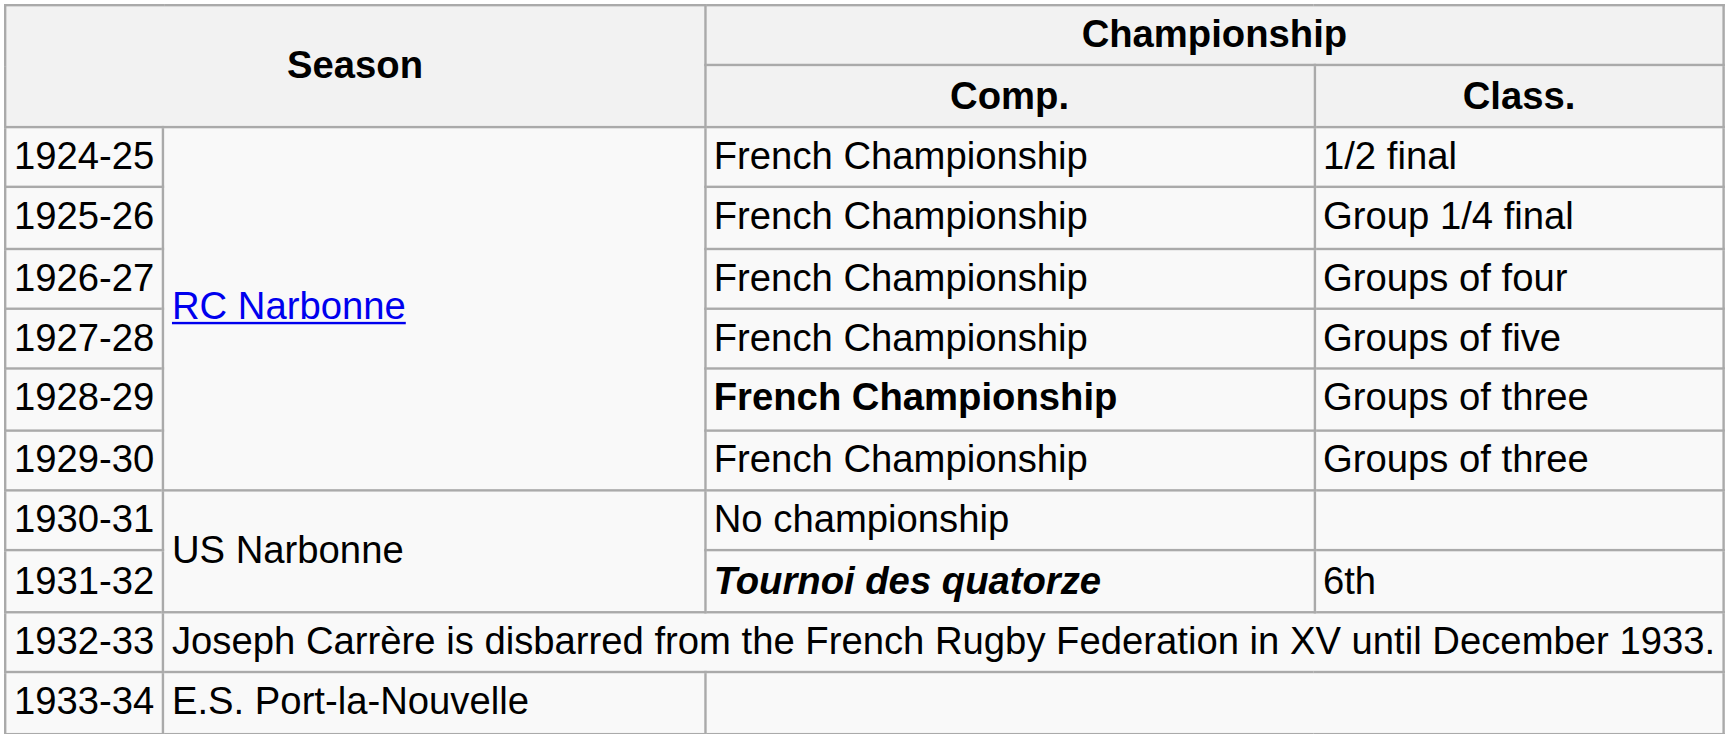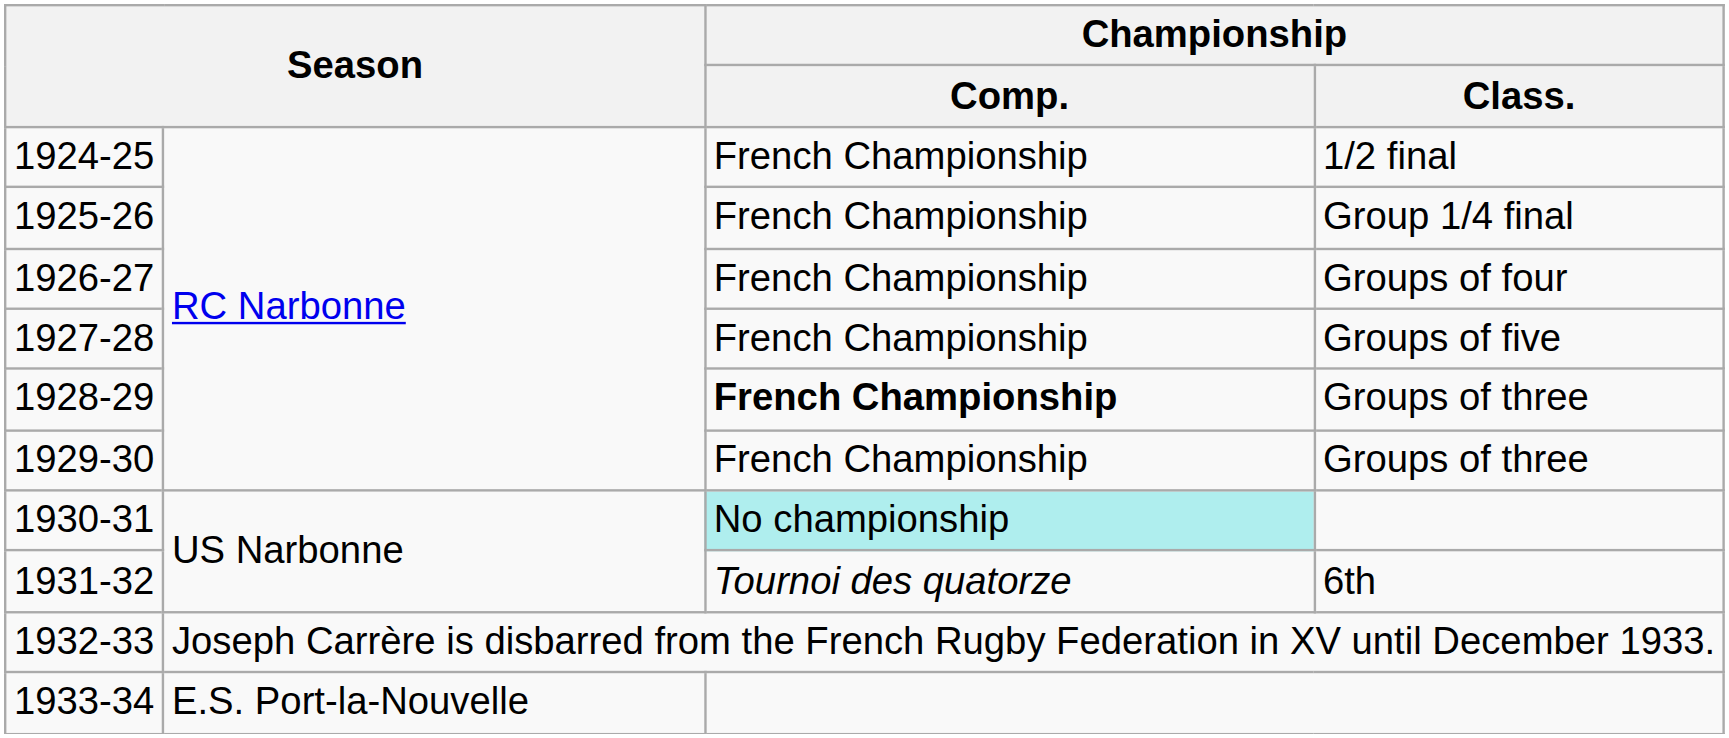(861, 519) no background -> (861, 519) paleturquoise background
(907, 580) bold -> (893, 580) normal
